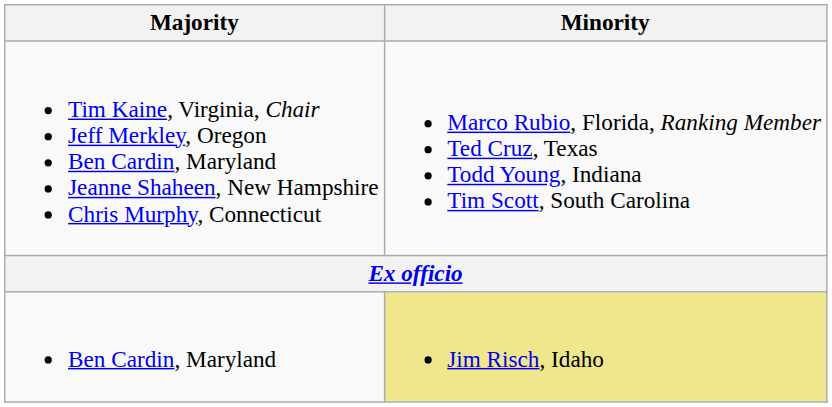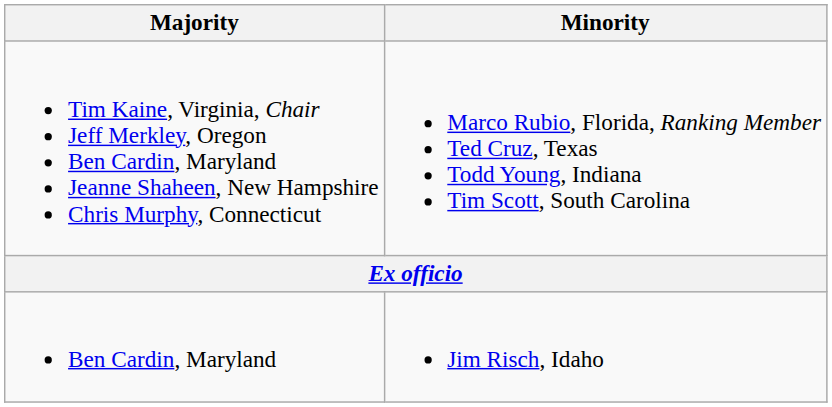(605, 360) khaki background -> (605, 360) no background
